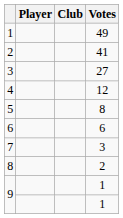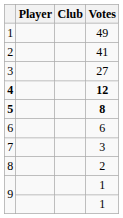(10, 90) normal -> (10, 90) bold
(102, 90) normal -> (102, 90) bold
(10, 109) normal -> (10, 109) bold
(102, 109) normal -> (102, 109) bold
